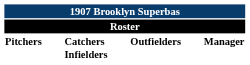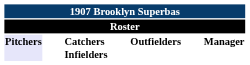(23, 41) no background -> (23, 41) lavender background
